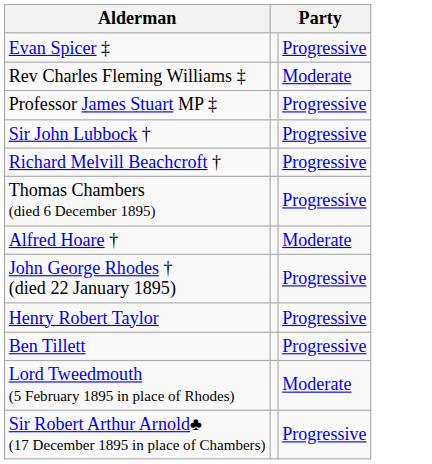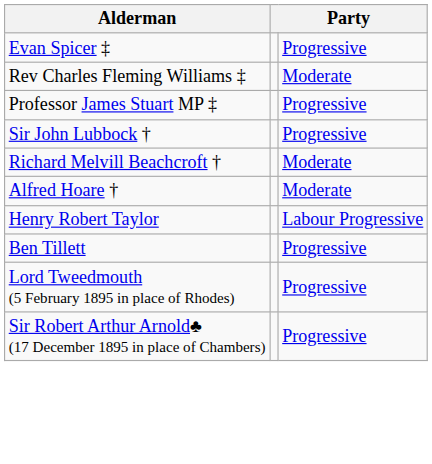(324, 162) Progressive -> (317, 162) Moderate
- row: (82, 201)
- row: (92, 278)
(324, 317) Progressive -> (353, 219) Labour Progressive
(317, 385) Moderate -> (324, 287) Progressive
